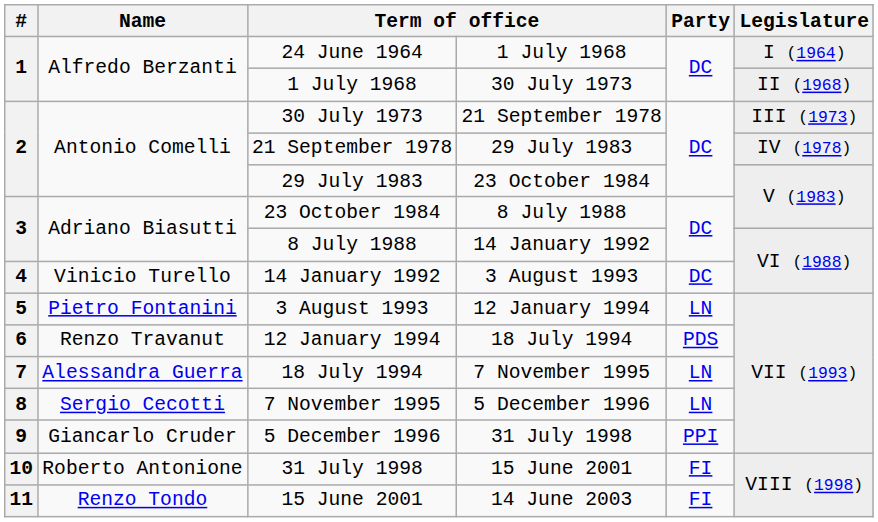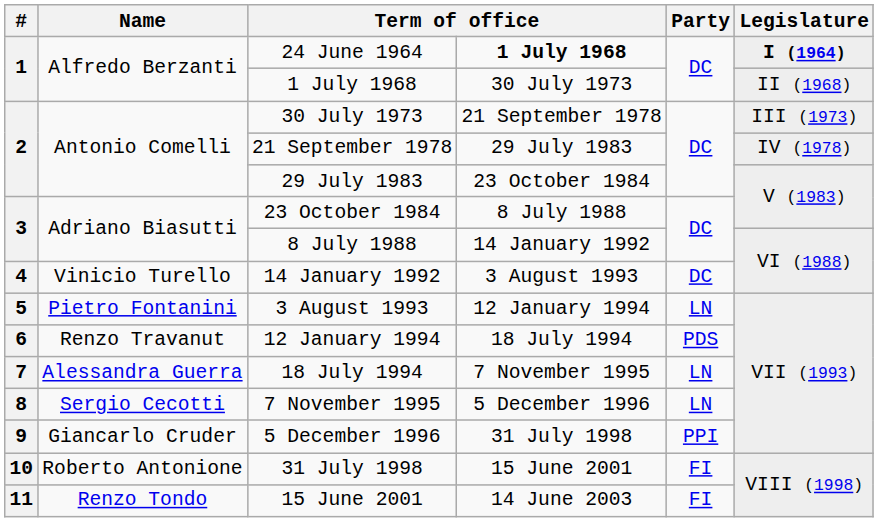(562, 53) normal -> (562, 53) bold
(804, 53) normal -> (804, 53) bold
